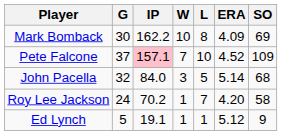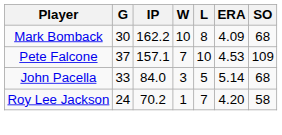(263, 36) 69 -> (263, 36) 68
(153, 57) pink background -> (153, 57) no background
(232, 57) 4.52 -> (232, 57) 4.53
(123, 78) 32 -> (123, 78) 33
- row: (58, 120)
